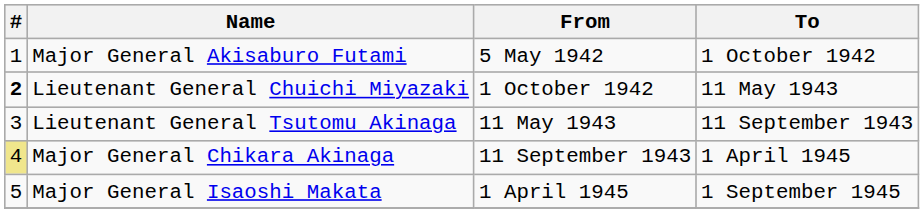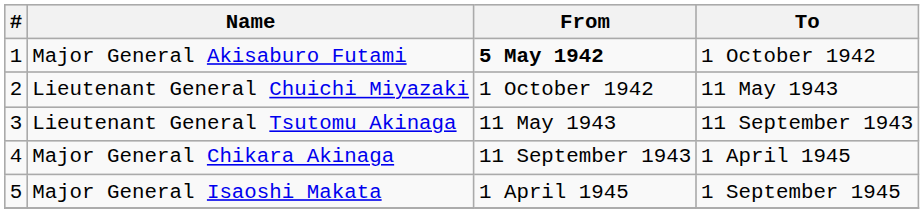(541, 56) normal -> (541, 56) bold
(16, 90) bold -> (16, 90) normal
(16, 157) khaki background -> (16, 157) no background
